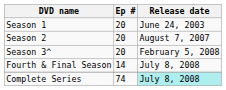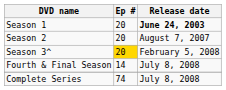(172, 25) normal -> (172, 25) bold
(120, 52) no background -> (120, 52) gold background
(170, 79) paleturquoise background -> (170, 79) no background
